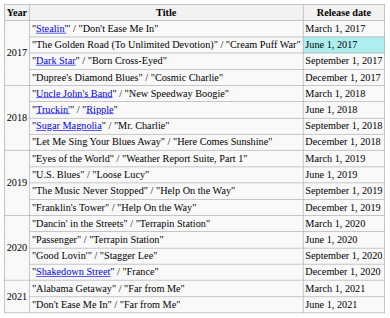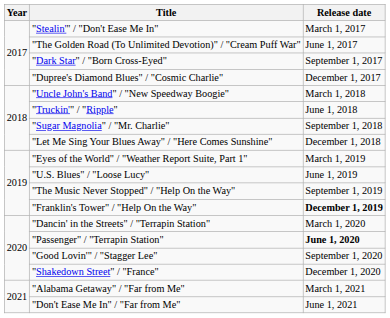(331, 45) paleturquoise background -> (331, 45) no background
(343, 207) normal -> (344, 207) bold
(331, 239) normal -> (333, 239) bold
